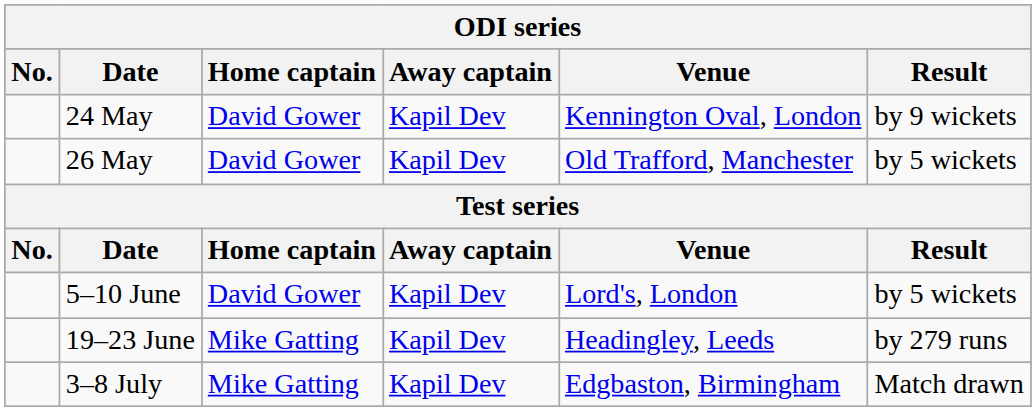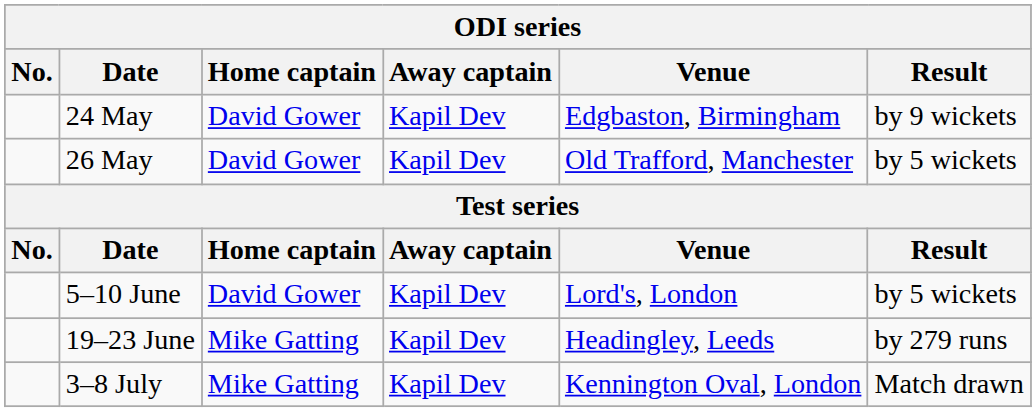(713, 116) Kennington Oval, London -> (703, 116) Edgbaston, Birmingham
(703, 384) Edgbaston, Birmingham -> (713, 384) Kennington Oval, London
